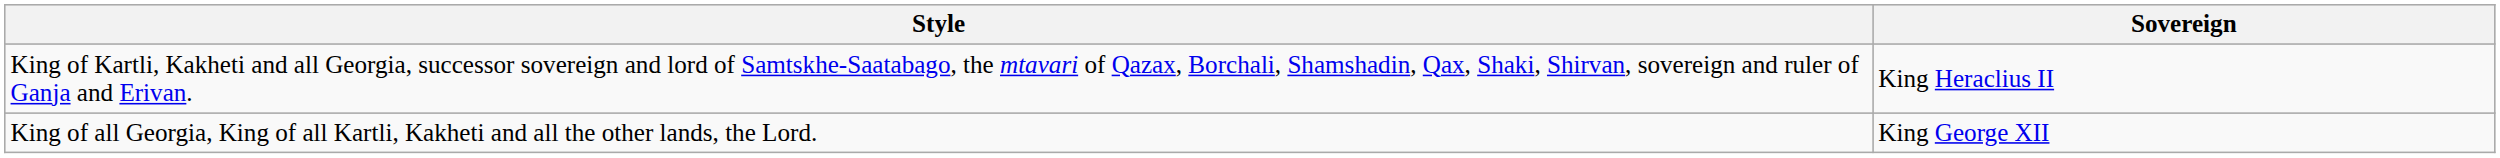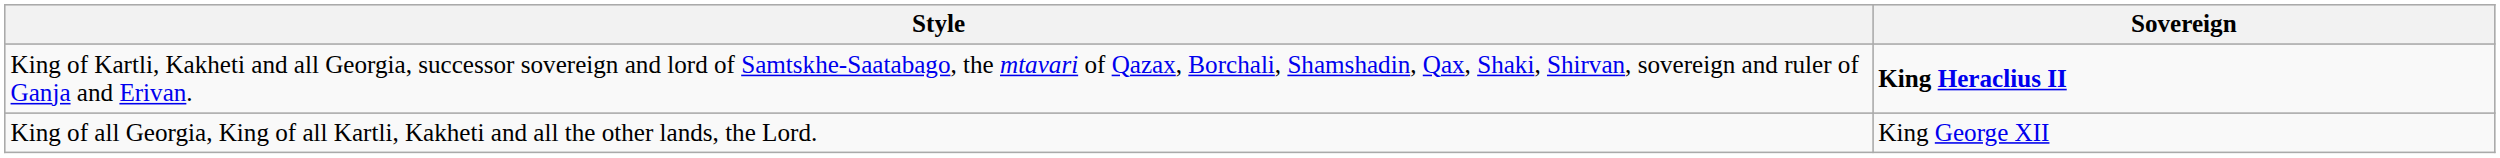(1966, 78) normal -> (1973, 78) bold
